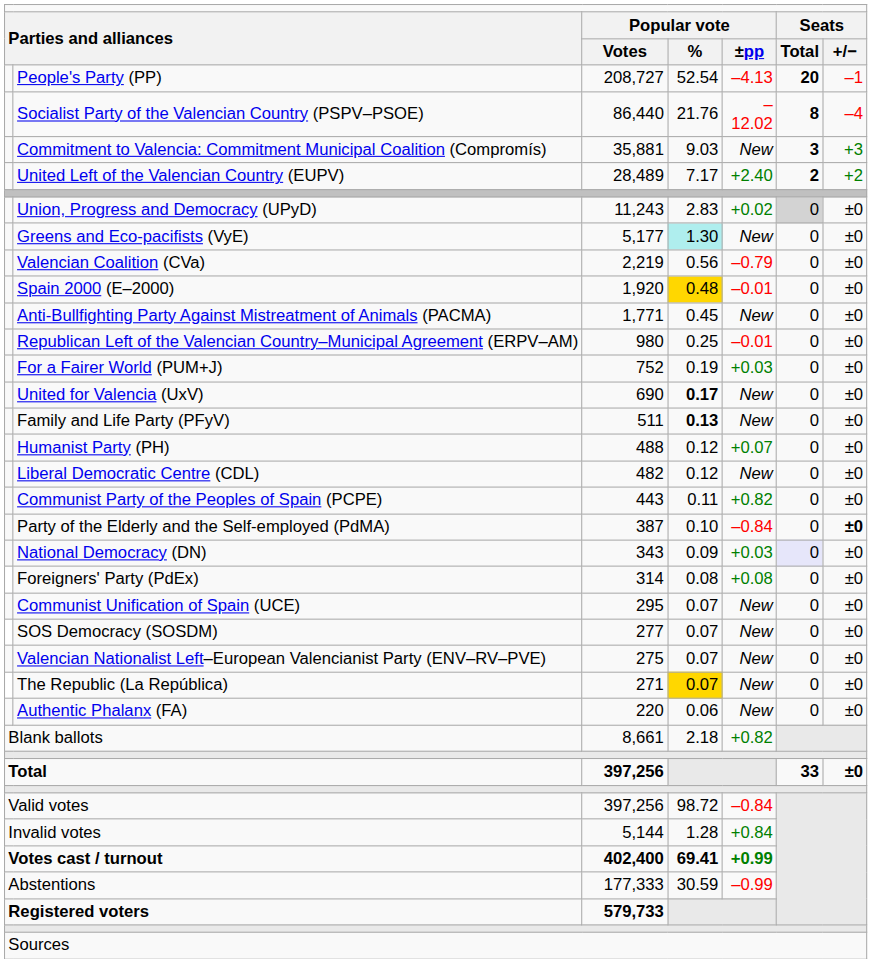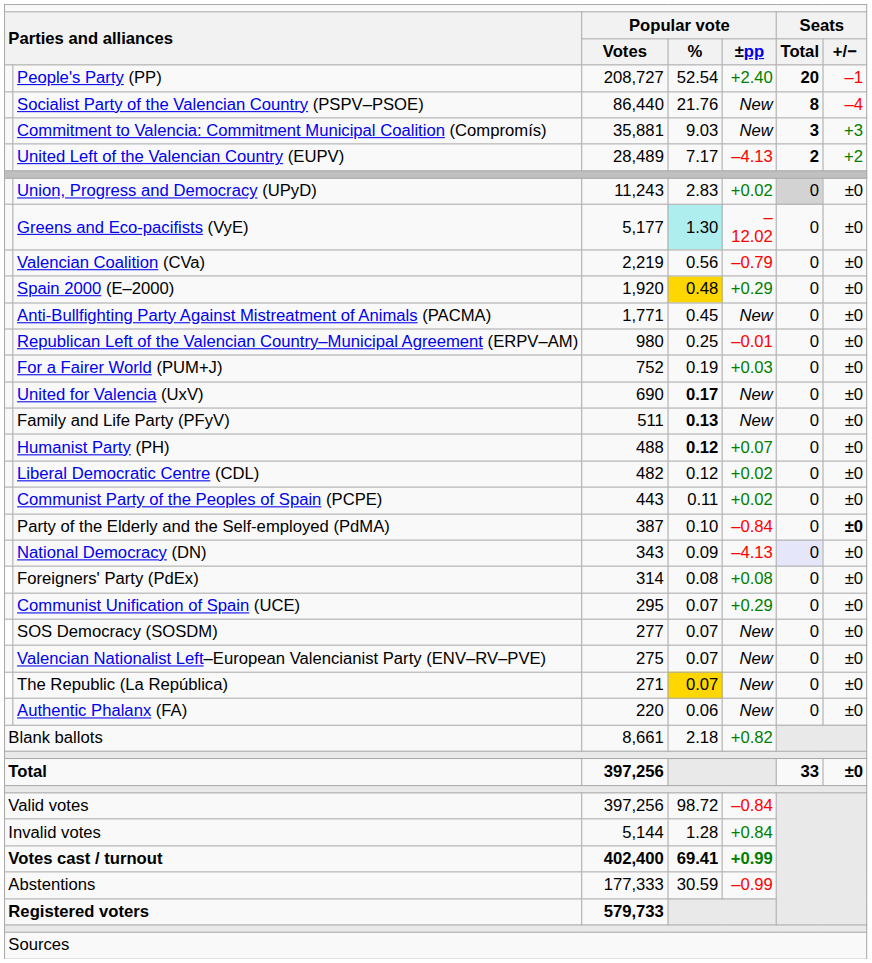(752, 78) –4.13 -> (752, 78) +2.40
(752, 113) –12.02 -> (756, 104) New
(752, 176) +2.40 -> (752, 157) –4.13
(756, 236) New -> (752, 227) –12.02
(752, 289) –0.01 -> (752, 289) +0.29
(702, 447) normal -> (702, 447) bold
(756, 473) New -> (752, 473) +0.02
(752, 500) +0.82 -> (752, 500) +0.02
(752, 553) +0.03 -> (752, 553) –4.13
(756, 605) New -> (752, 605) +0.29
